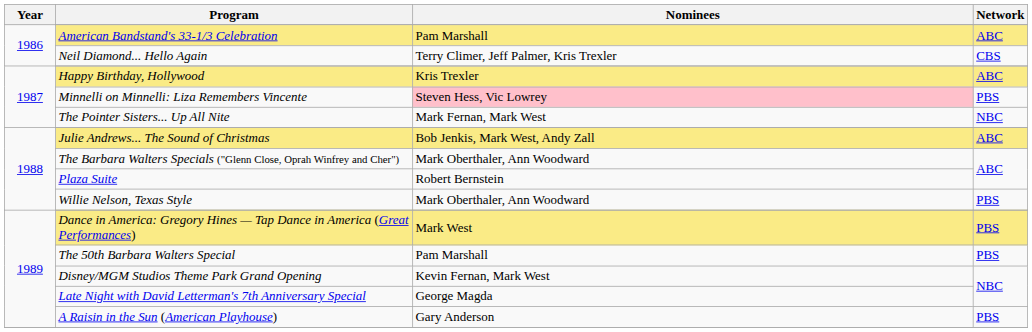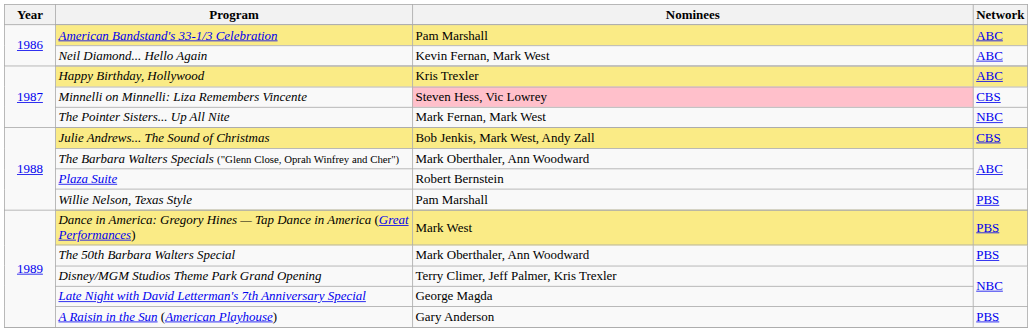(516, 55) Terry Climer, Jeff Palmer, Kris Trexler -> (482, 55) Kevin Fernan, Mark West
(988, 55) CBS -> (990, 55) ABC
(988, 96) PBS -> (988, 96) CBS
(990, 138) ABC -> (988, 138) CBS
(502, 199) Mark Oberthaler, Ann Woodward -> (452, 199) Pam Marshall
(452, 255) Pam Marshall -> (502, 255) Mark Oberthaler, Ann Woodward
(482, 276) Kevin Fernan, Mark West -> (516, 276) Terry Climer, Jeff Palmer, Kris Trexler
